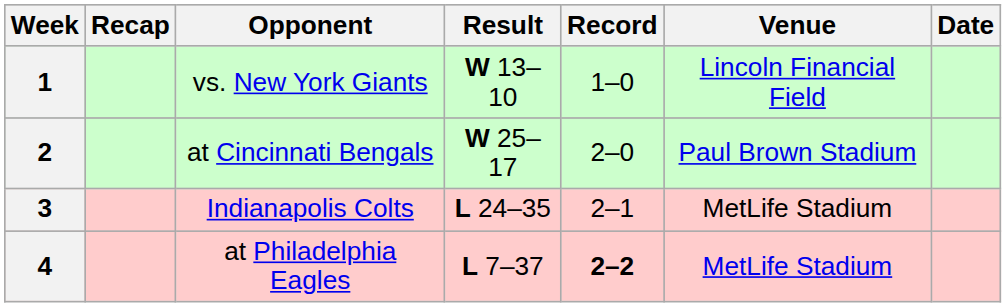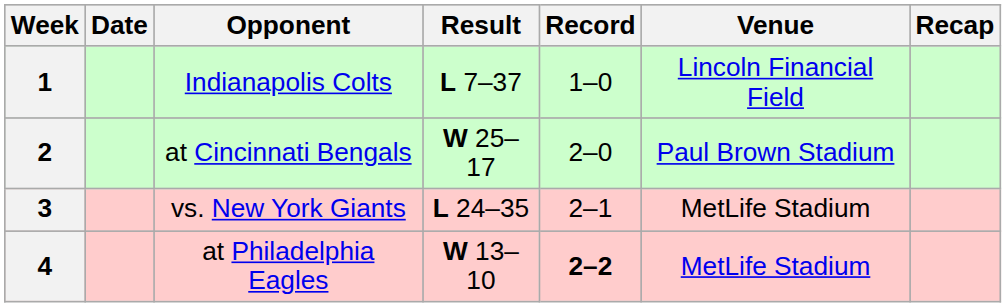columns swapped: (966, 25) <-> (130, 25)
(310, 81) vs. New York Giants -> (288, 81) Indianapolis Colts
(503, 81) W 13–10 -> (481, 81) L 7–37
(310, 209) Indianapolis Colts -> (288, 209) vs. New York Giants
(503, 265) L 7–37 -> (481, 265) W 13–10
